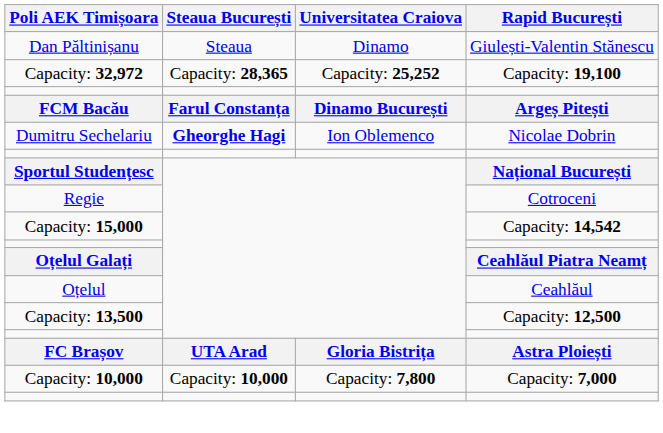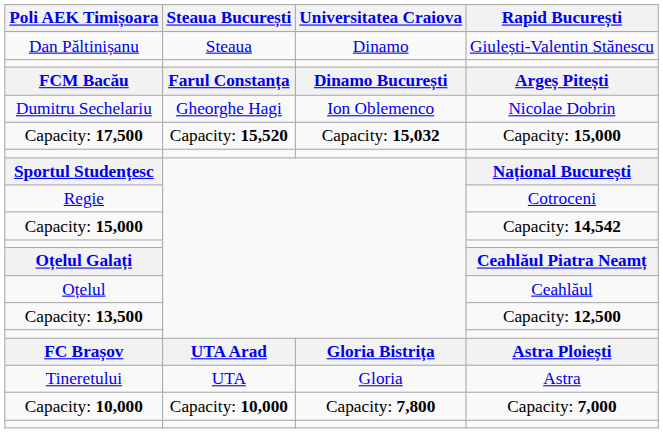- row: (84, 73)
(229, 135) bold -> (229, 108) normal
+ row: (84, 135)
+ row: (84, 378)
